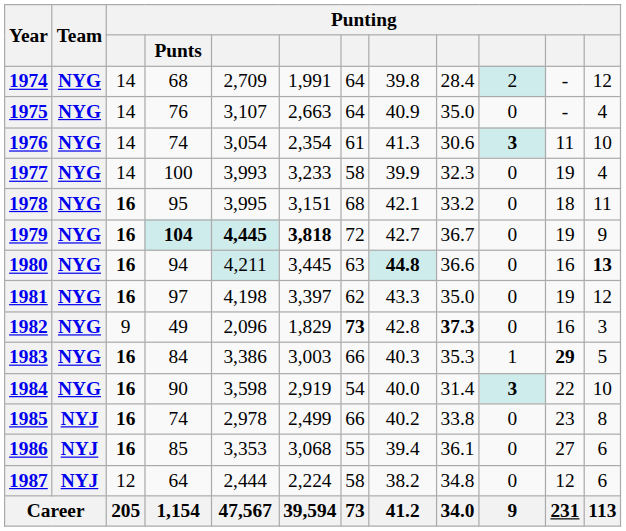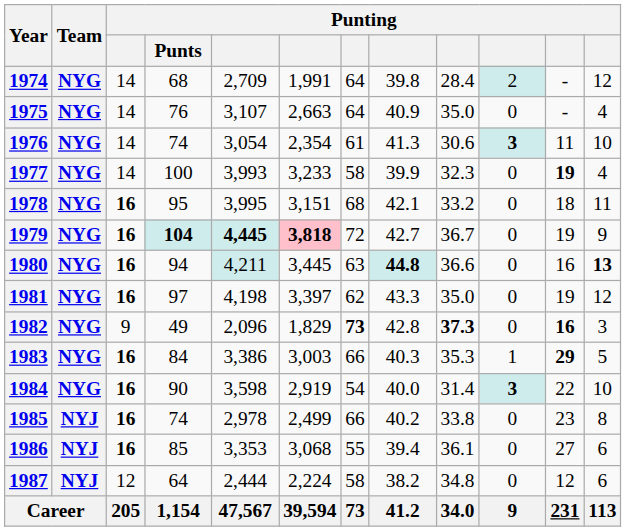(565, 173) normal -> (565, 173) bold
(310, 234) no background -> (310, 234) pink background
(565, 326) normal -> (565, 326) bold
